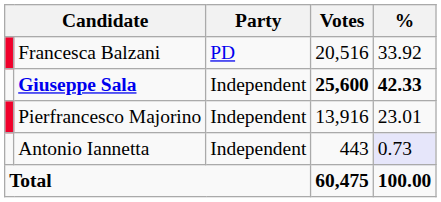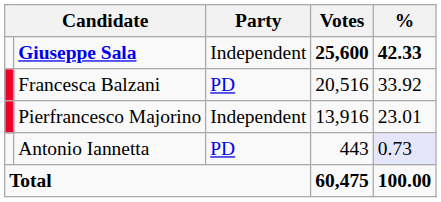rows swapped: (77, 84) <-> (89, 52)
(258, 149) Independent -> (223, 149) PD
